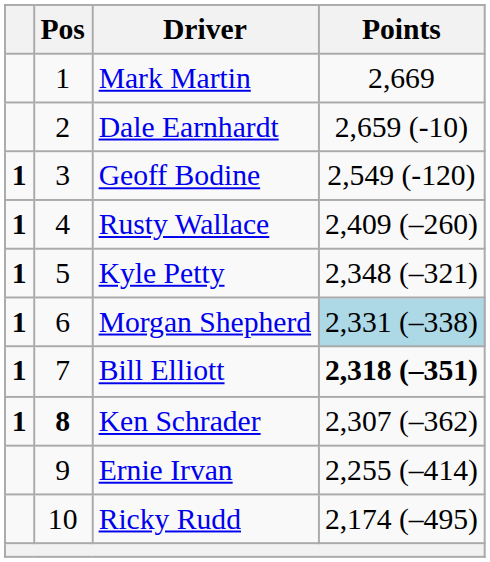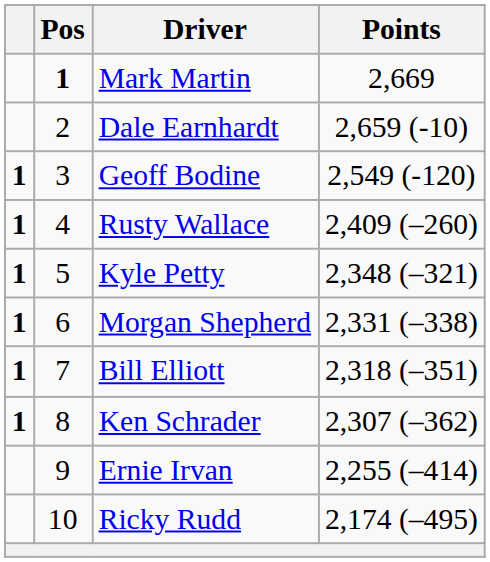(63, 77) normal -> (63, 77) bold
(401, 322) lightblue background -> (401, 322) no background
(401, 371) bold -> (401, 371) normal
(63, 420) bold -> (63, 420) normal
